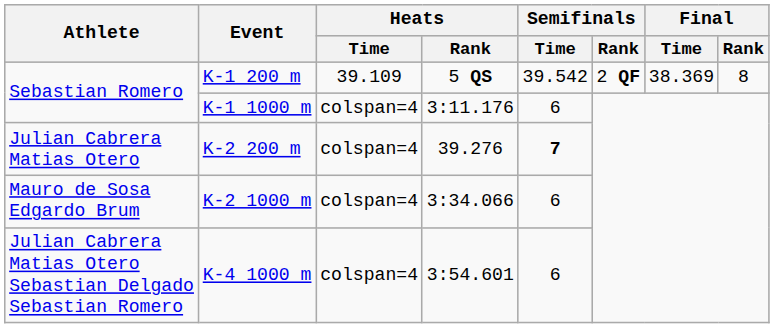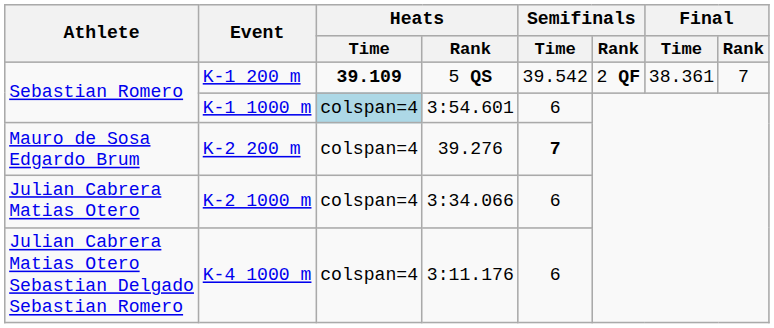(369, 77) normal -> (369, 77) bold
(681, 77) 38.369 -> (681, 77) 38.361
(743, 77) 8 -> (743, 77) 7
(369, 108) no background -> (369, 108) lightblue background
(470, 108) 3:11.176 -> (470, 108) 3:54.601
(85, 149) Julian Cabrera Matias Otero -> (80, 149) Mauro de Sosa Edgardo Brum
(80, 201) Mauro de Sosa Edgardo Brum -> (85, 201) Julian Cabrera Matias Otero
(470, 275) 3:54.601 -> (470, 275) 3:11.176
